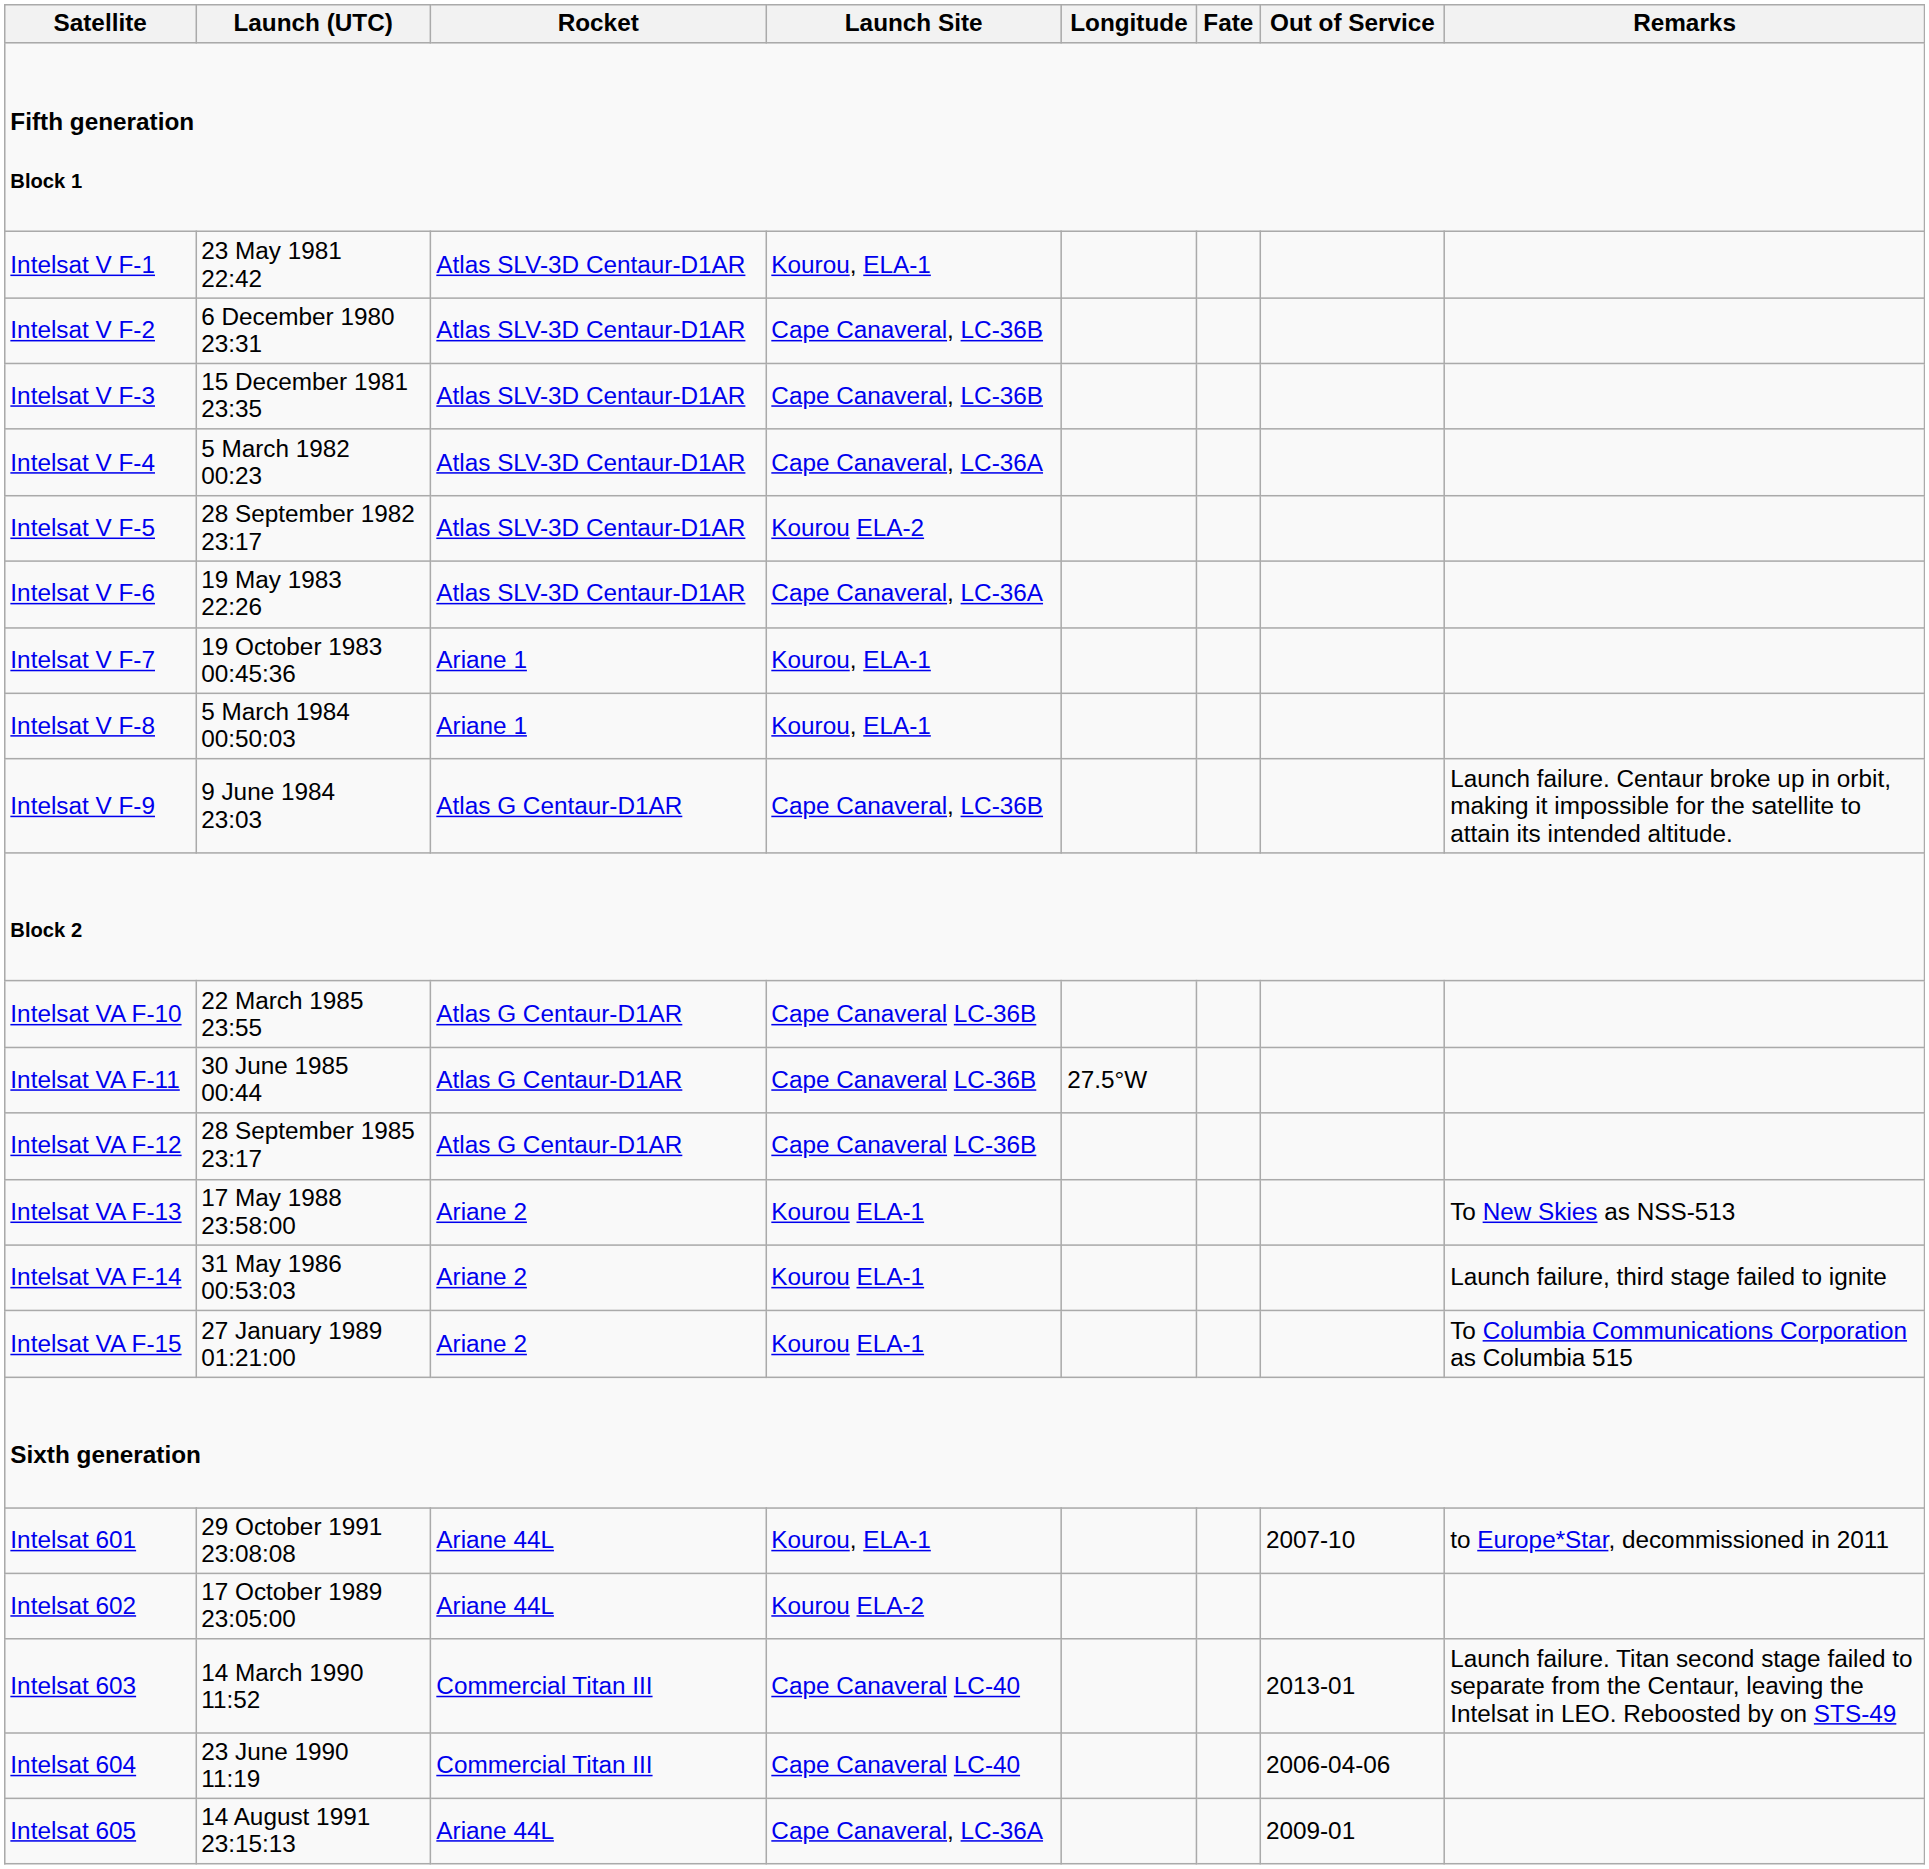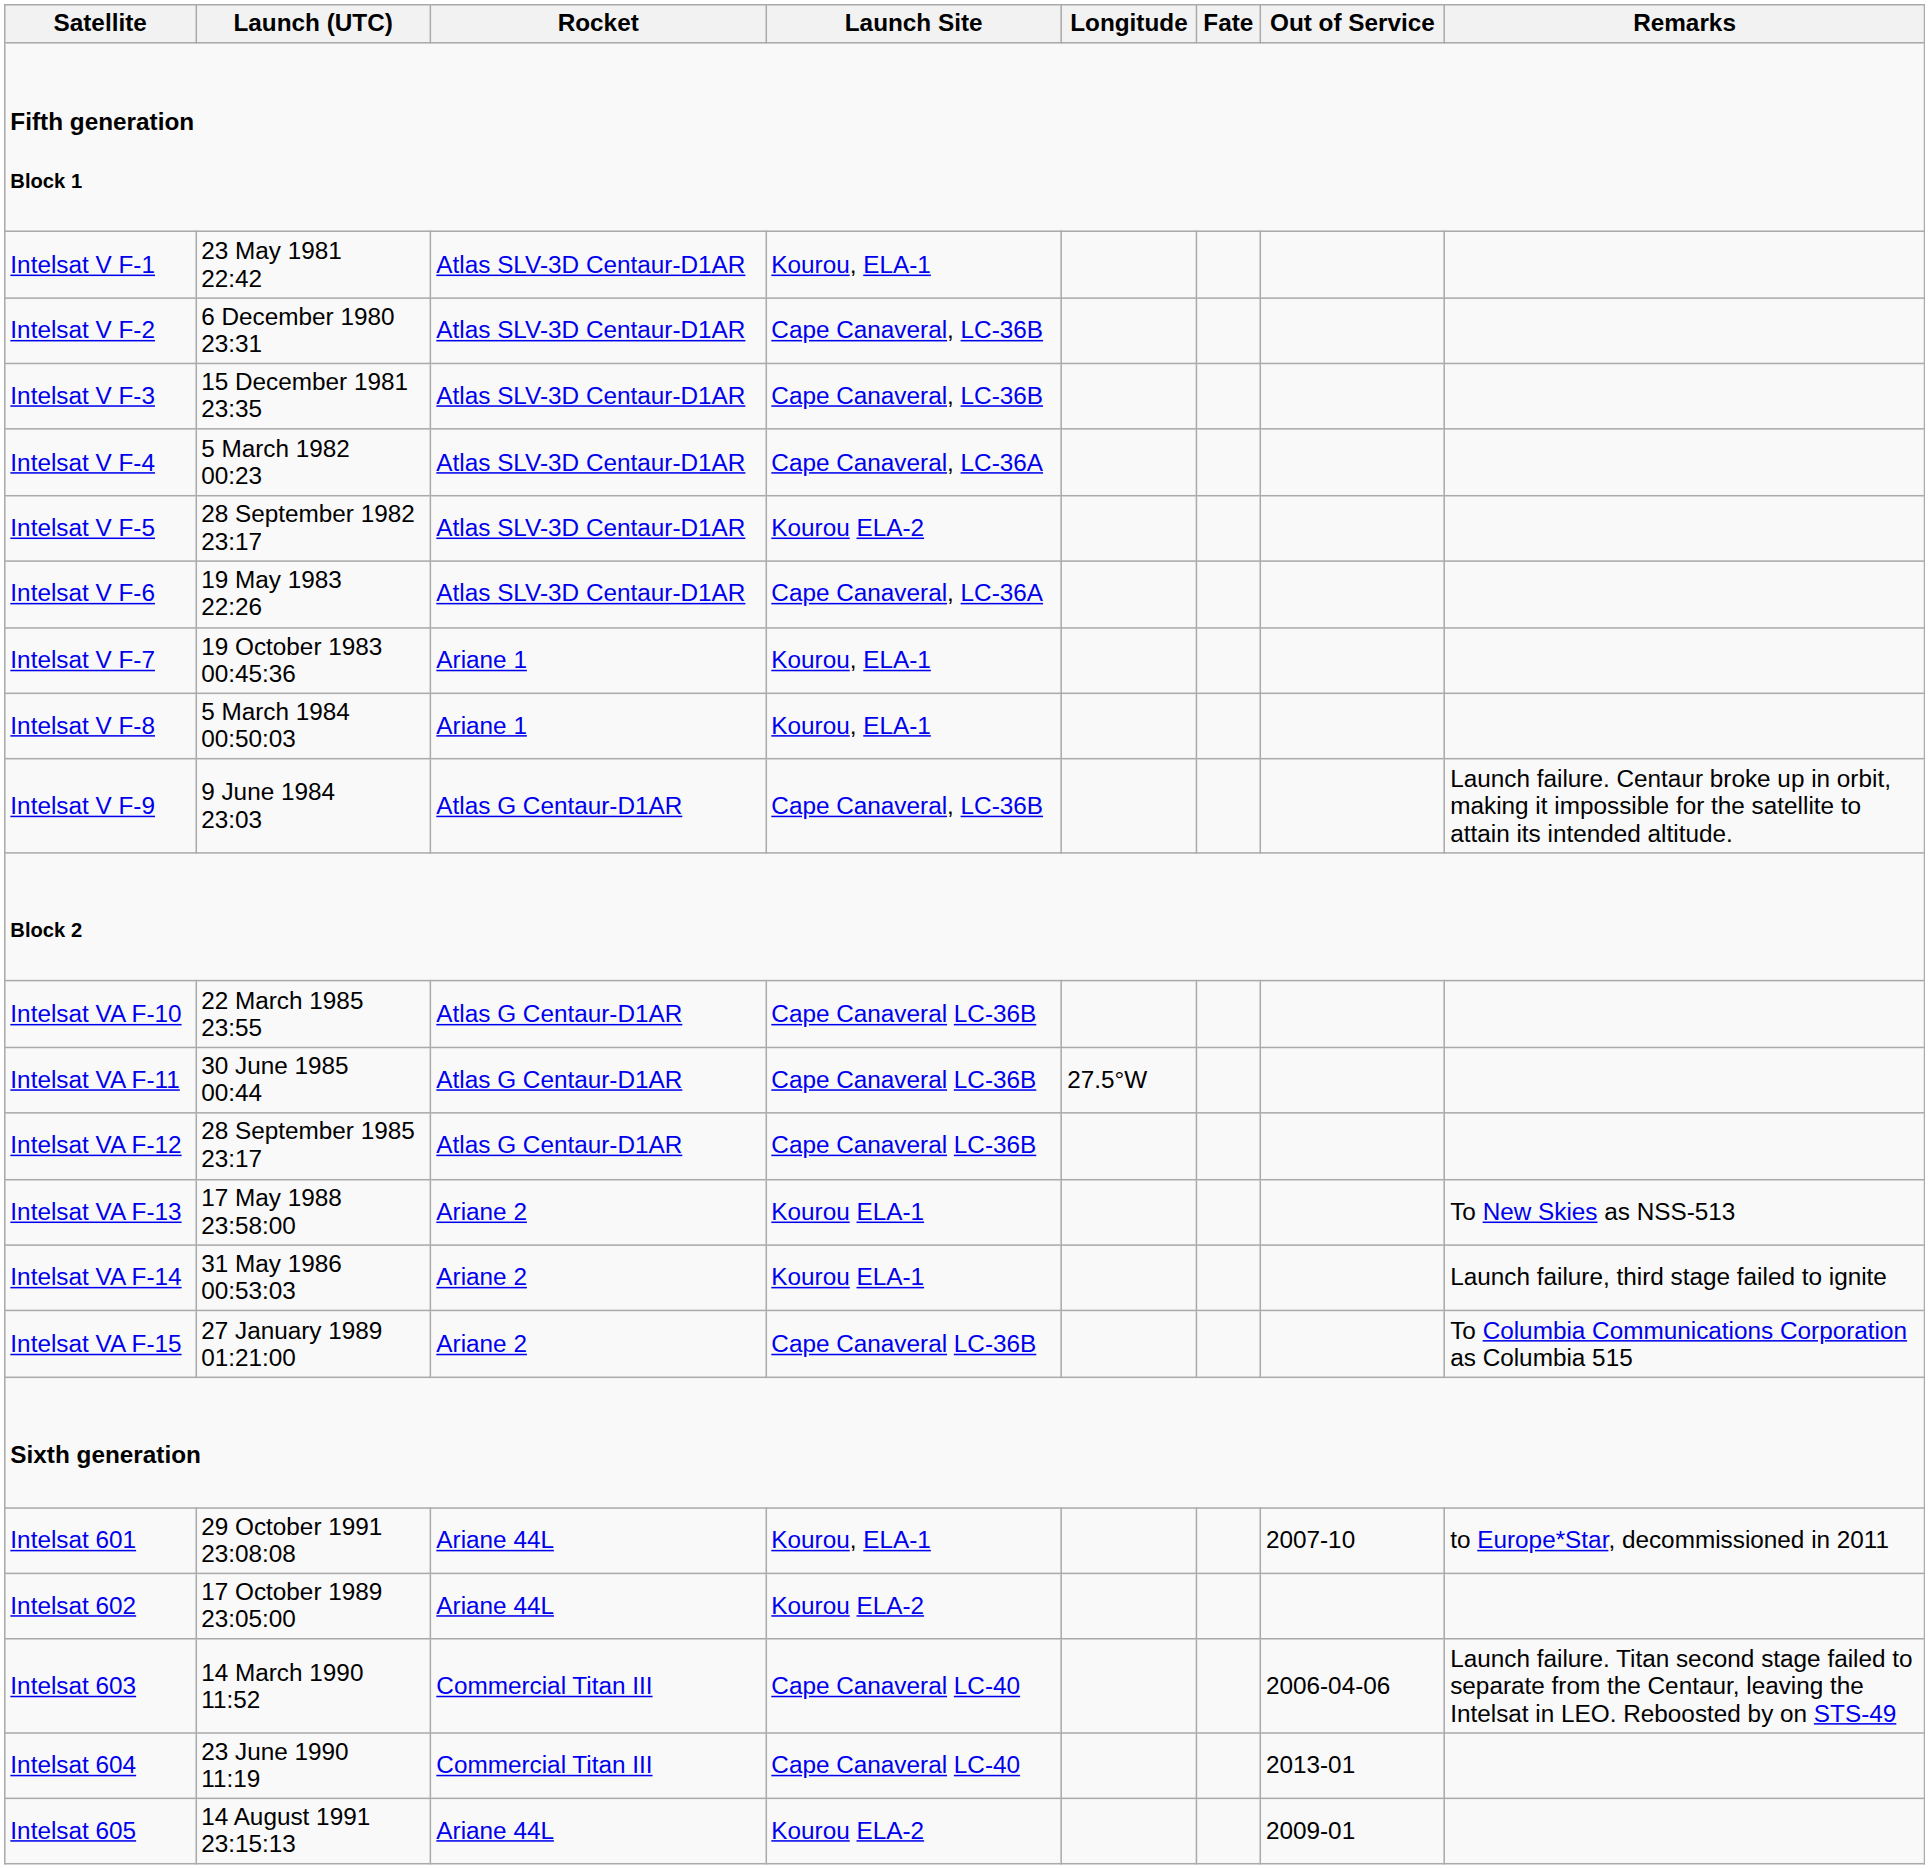(848, 1343) Kourou ELA-1 -> (904, 1343) Cape Canaveral LC-36B
(1311, 1685) 2013-01 -> (1328, 1685) 2006-04-06
(1328, 1765) 2006-04-06 -> (1311, 1765) 2013-01
(907, 1831) Cape Canaveral, LC-36A -> (848, 1831) Kourou ELA-2
